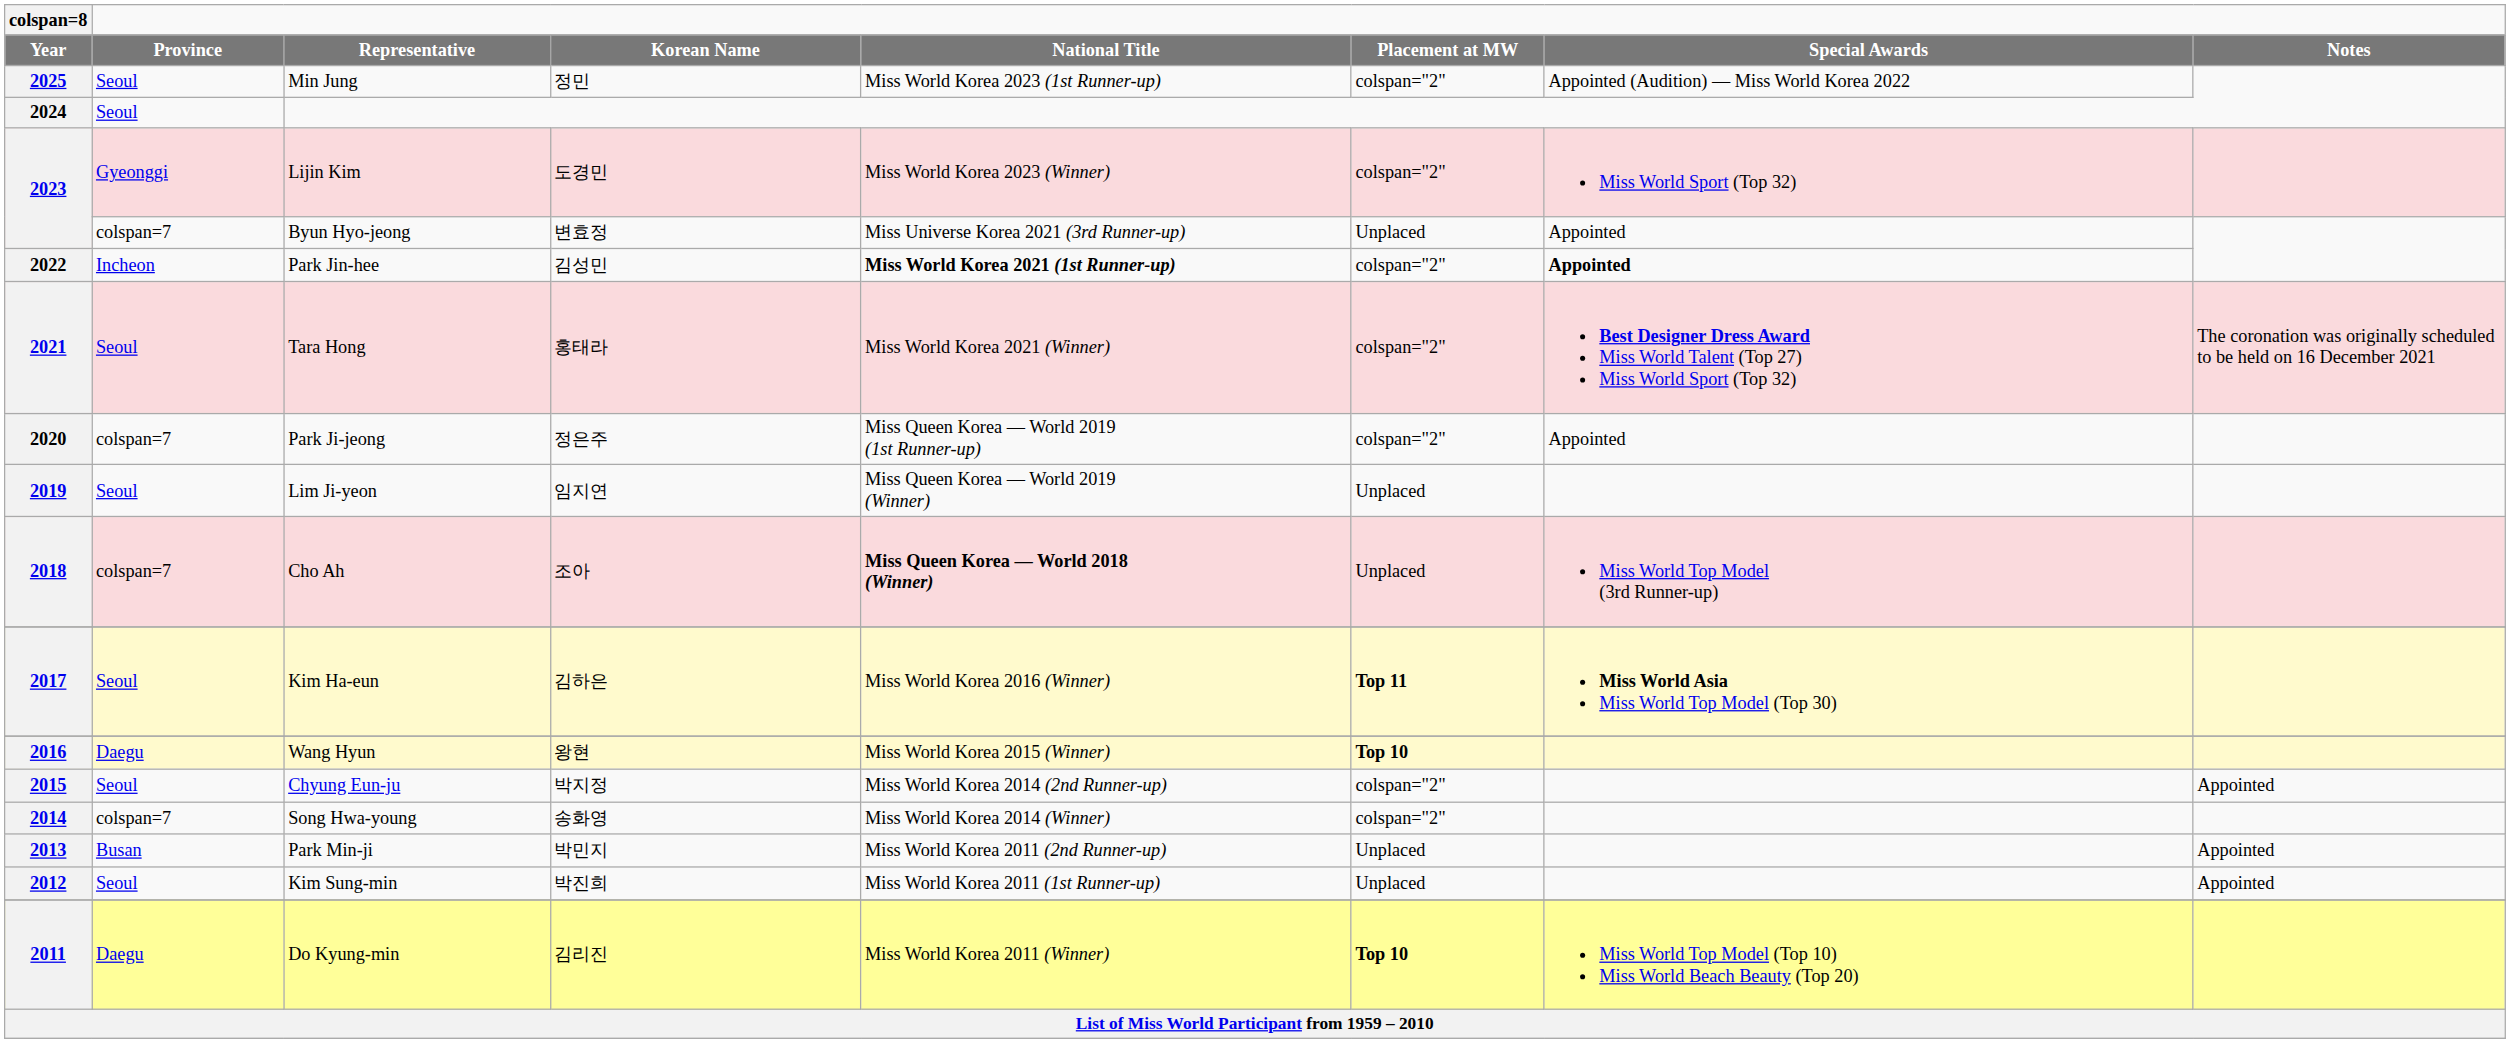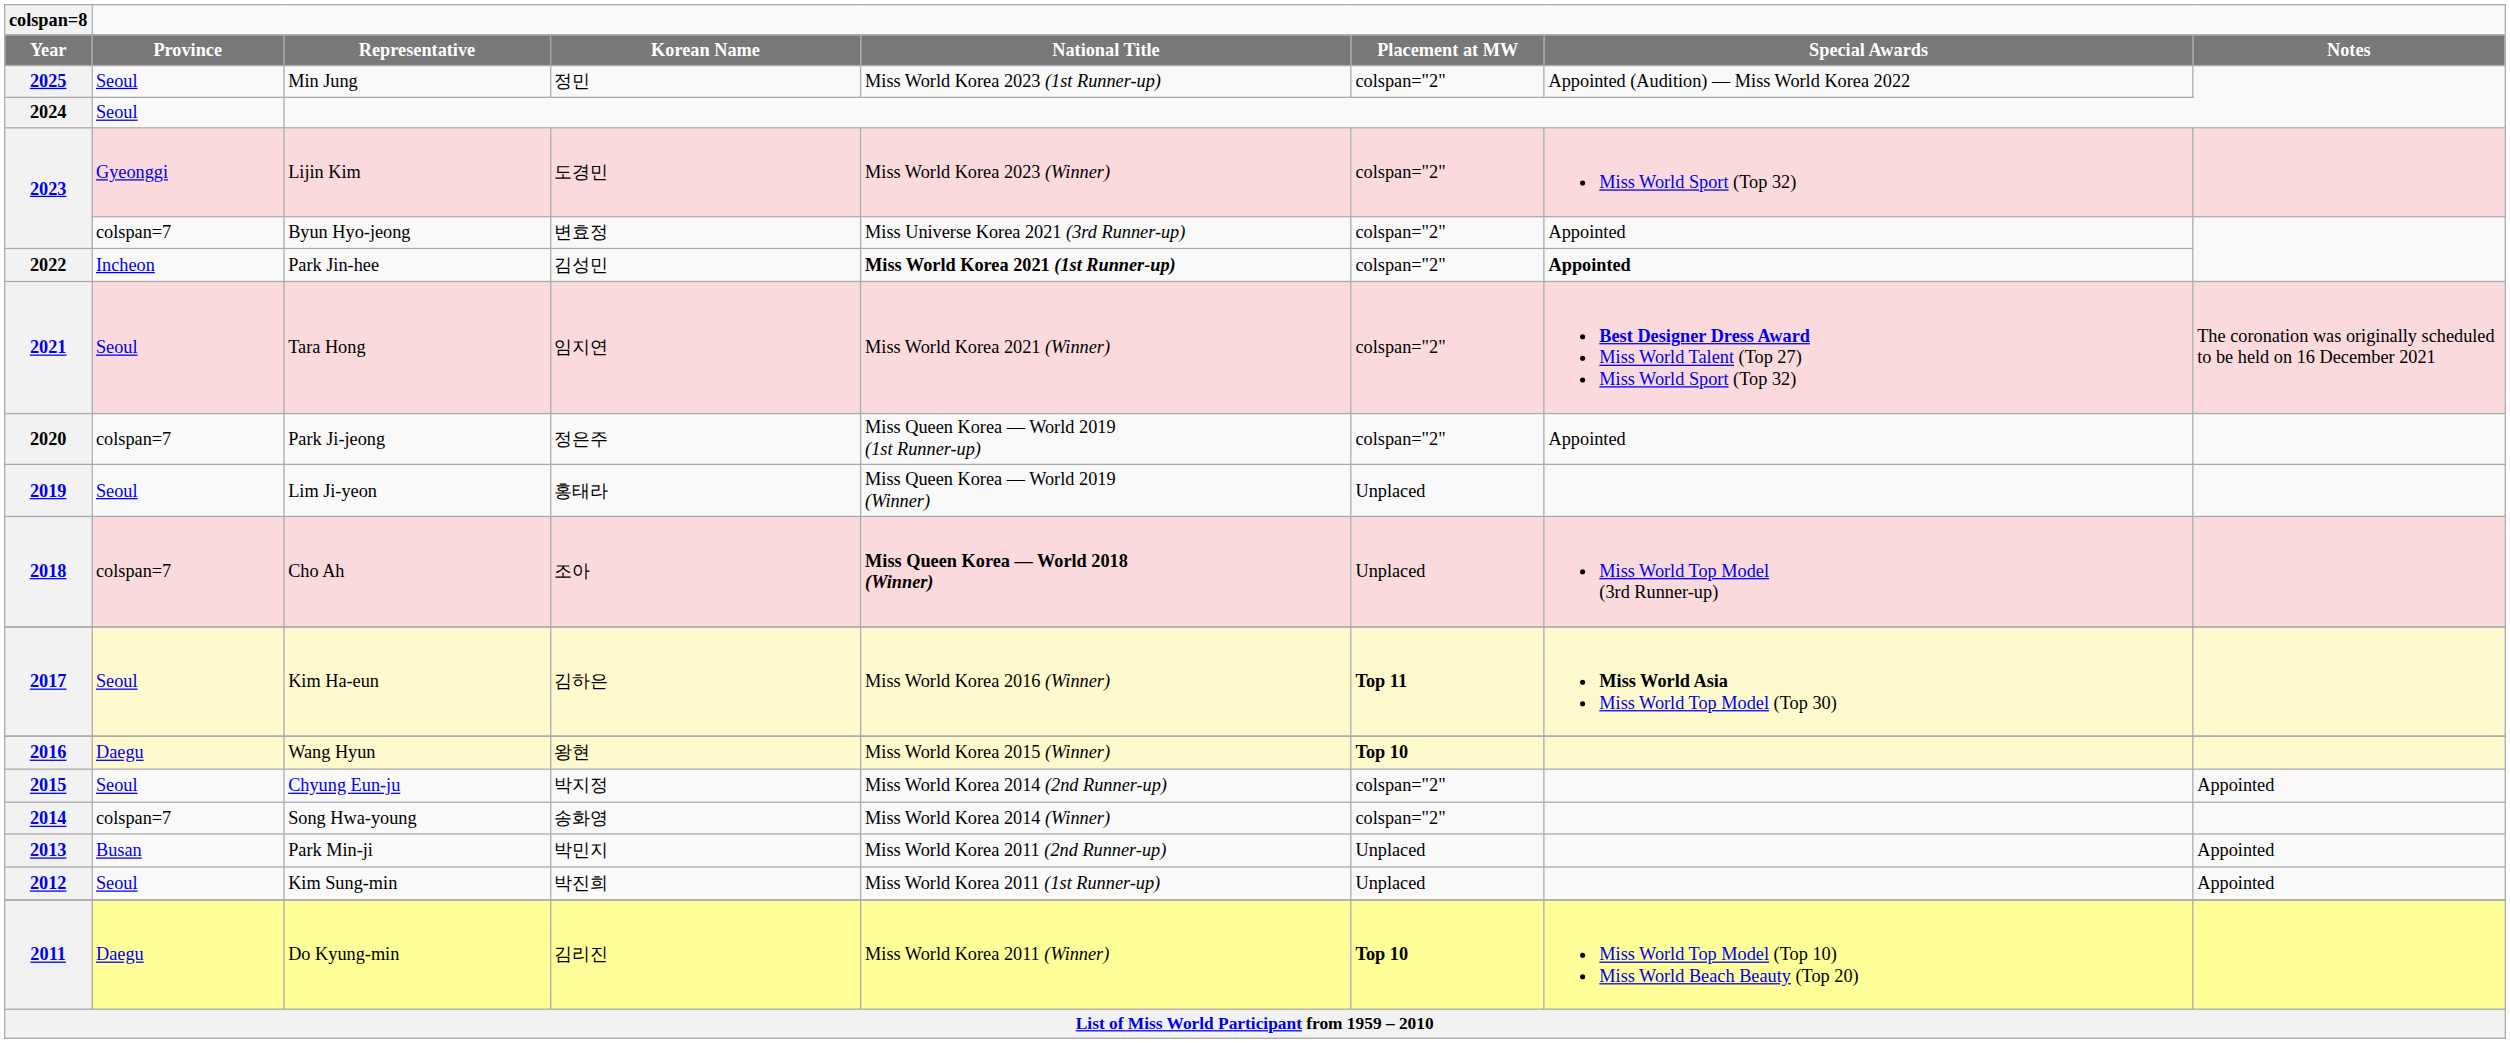(1390, 232) Unplaced -> (1401, 232) colspan="2"
(581, 347) 홍태라 -> (581, 347) 임지연
(581, 490) 임지연 -> (581, 490) 홍태라
